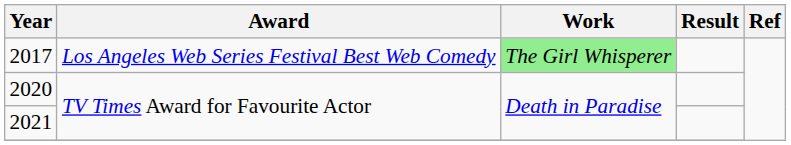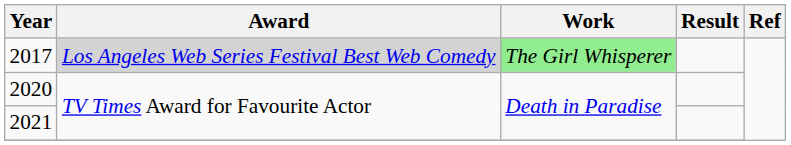(279, 55) no background -> (279, 55) lightgrey background
